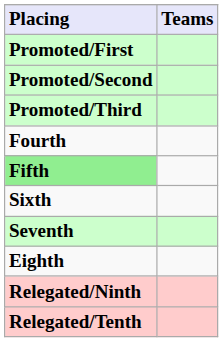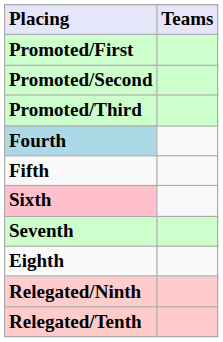(38, 140) no background -> (38, 140) lightblue background
(29, 170) lightgreen background -> (29, 170) no background
(30, 200) no background -> (30, 200) pink background
